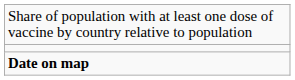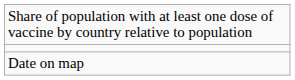(48, 63) bold -> (46, 63) normal
